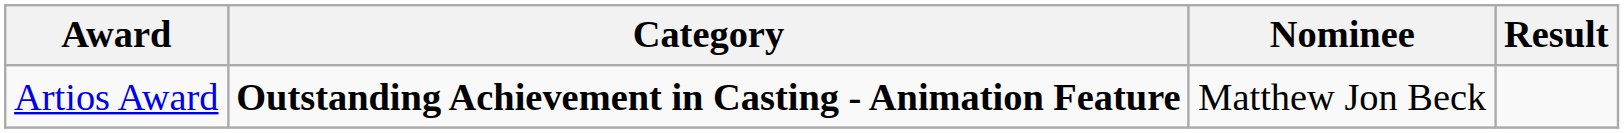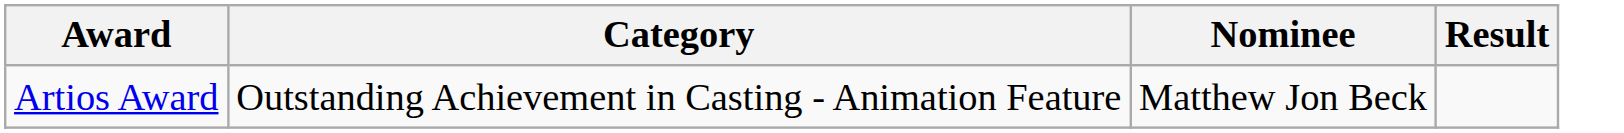(708, 95) bold -> (679, 95) normal
